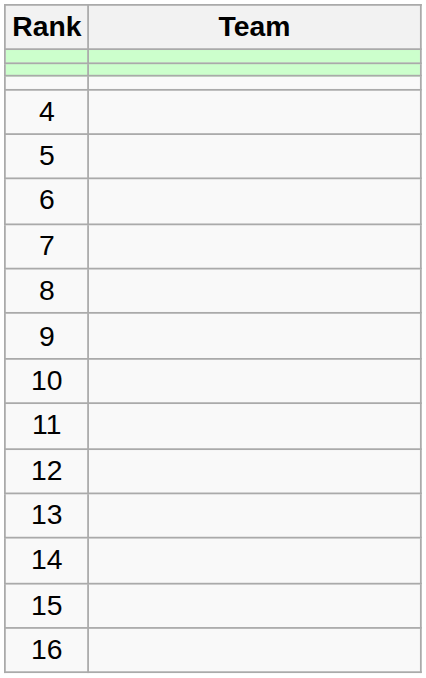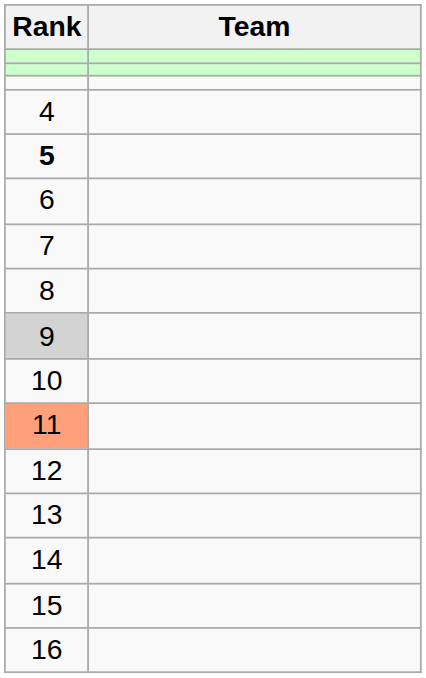(47, 155) normal -> (47, 155) bold
(47, 335) no background -> (47, 335) lightgrey background
(47, 425) no background -> (47, 425) lightsalmon background
